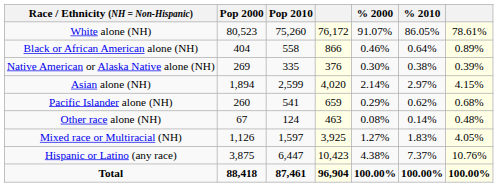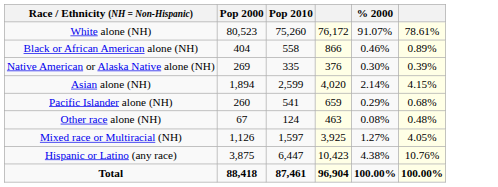- column: (422, 13)
